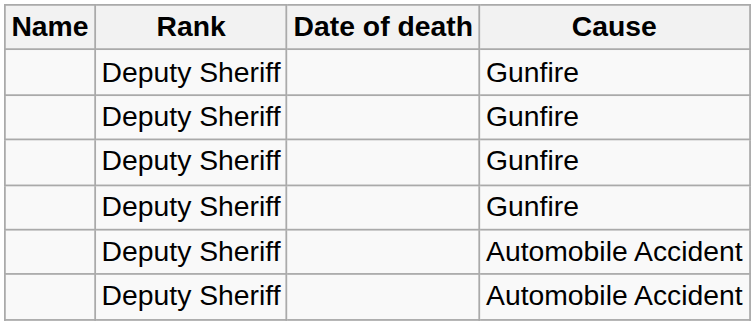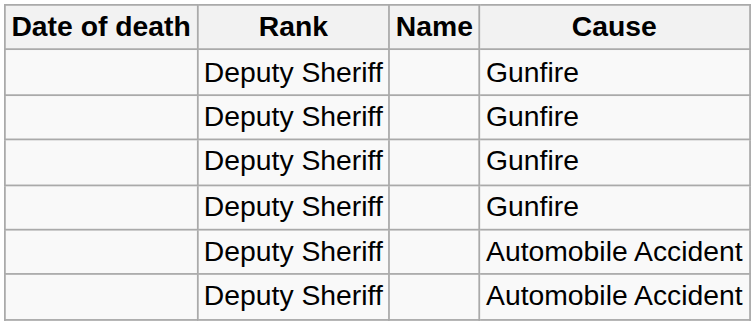columns swapped: (50, 26) <-> (383, 26)
